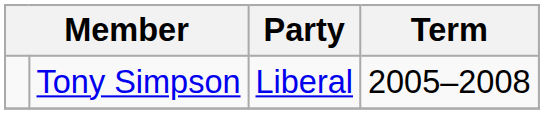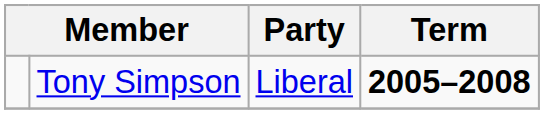(449, 81) normal -> (449, 81) bold
